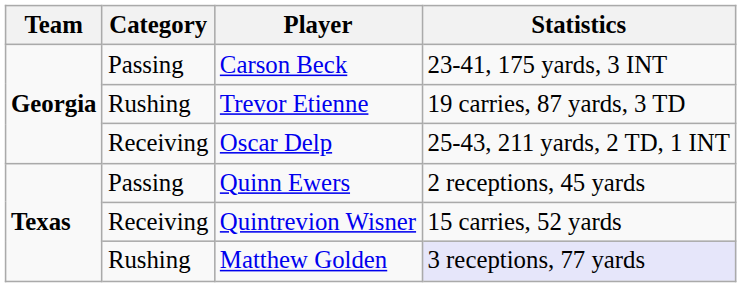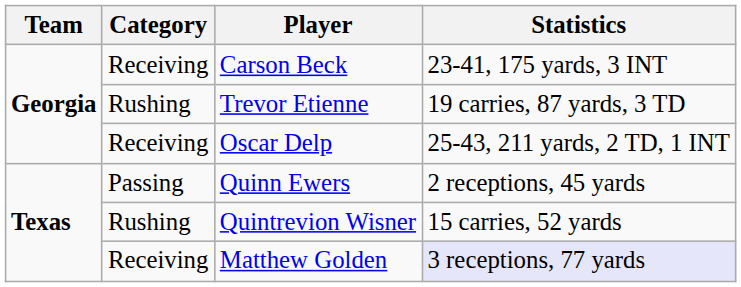(146, 64) Passing -> (158, 64) Receiving
(158, 221) Receiving -> (149, 221) Rushing
(149, 260) Rushing -> (158, 260) Receiving
